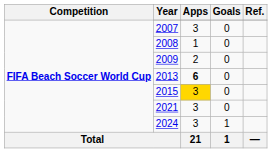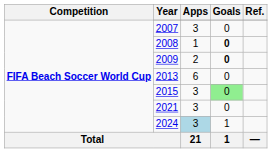(227, 44) normal -> (227, 44) bold
(227, 60) normal -> (227, 60) bold
(195, 76) bold -> (195, 76) normal
(195, 92) gold background -> (195, 92) no background
(227, 92) no background -> (227, 92) lightgreen background
(195, 124) no background -> (195, 124) lightblue background
